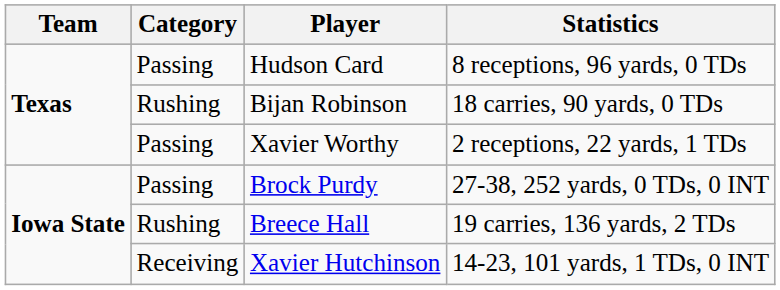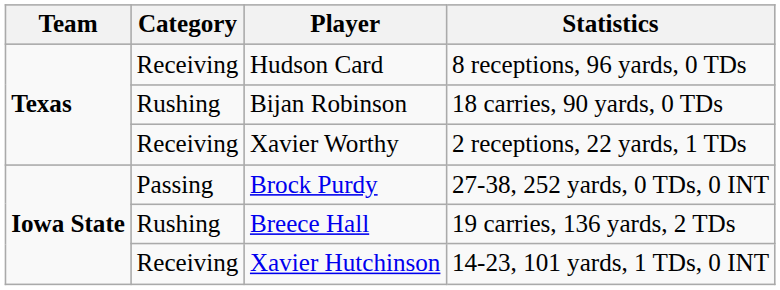(175, 64) Passing -> (187, 64) Receiving
(175, 144) Passing -> (187, 144) Receiving
